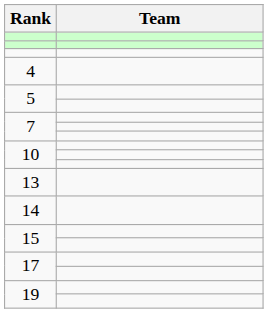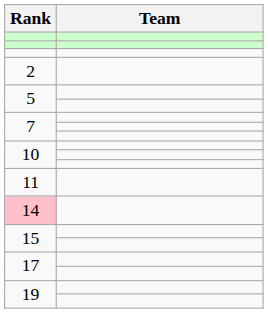(31, 70) 4 -> (31, 70) 2
(31, 182) 13 -> (31, 182) 11
(31, 210) no background -> (31, 210) pink background
